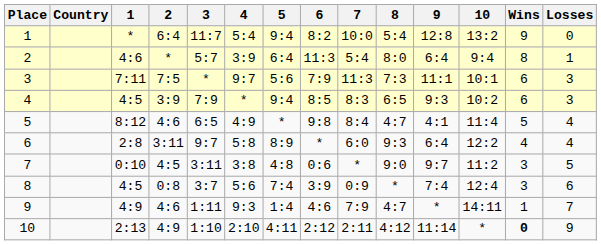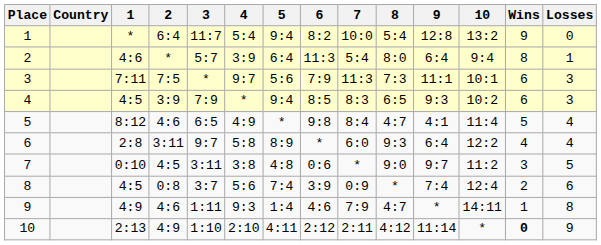(524, 186) 3 -> (524, 186) 2
(570, 208) 7 -> (570, 208) 8
